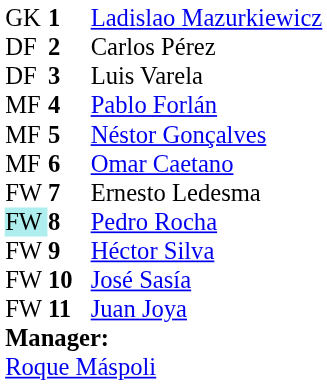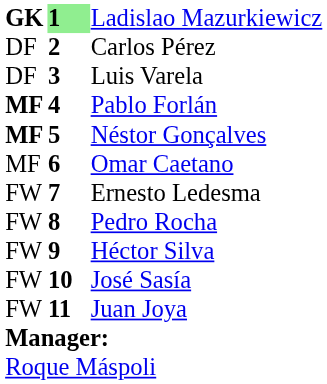(23, 18) normal -> (24, 18) bold
(54, 18) no background -> (54, 18) lightgreen background
(23, 105) normal -> (24, 105) bold
(23, 134) normal -> (24, 134) bold
(24, 221) paleturquoise background -> (24, 221) no background
